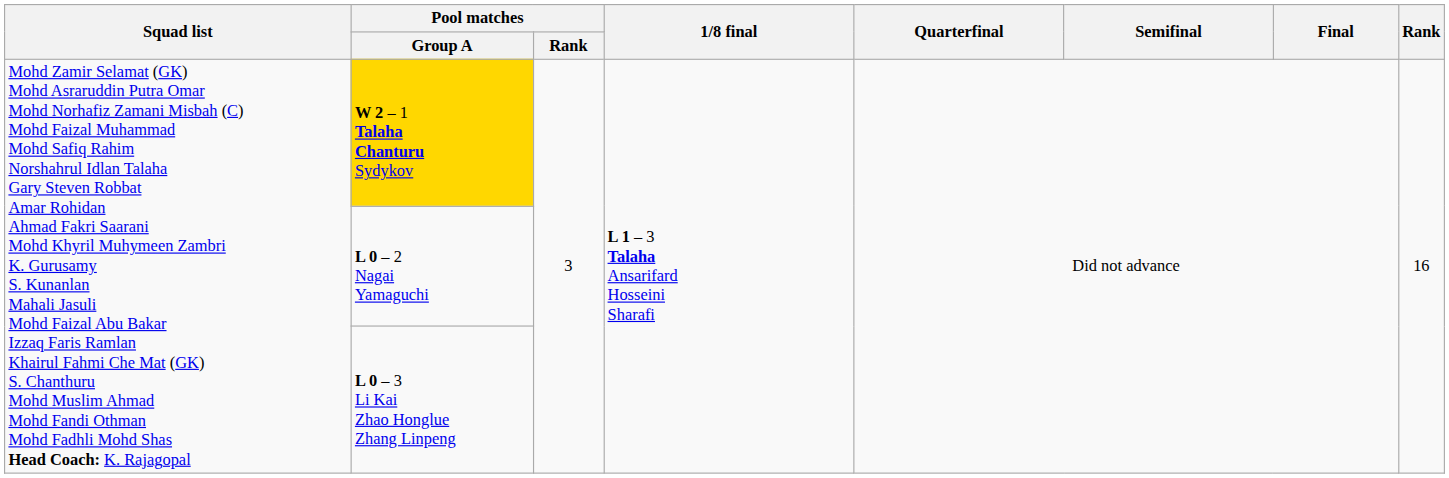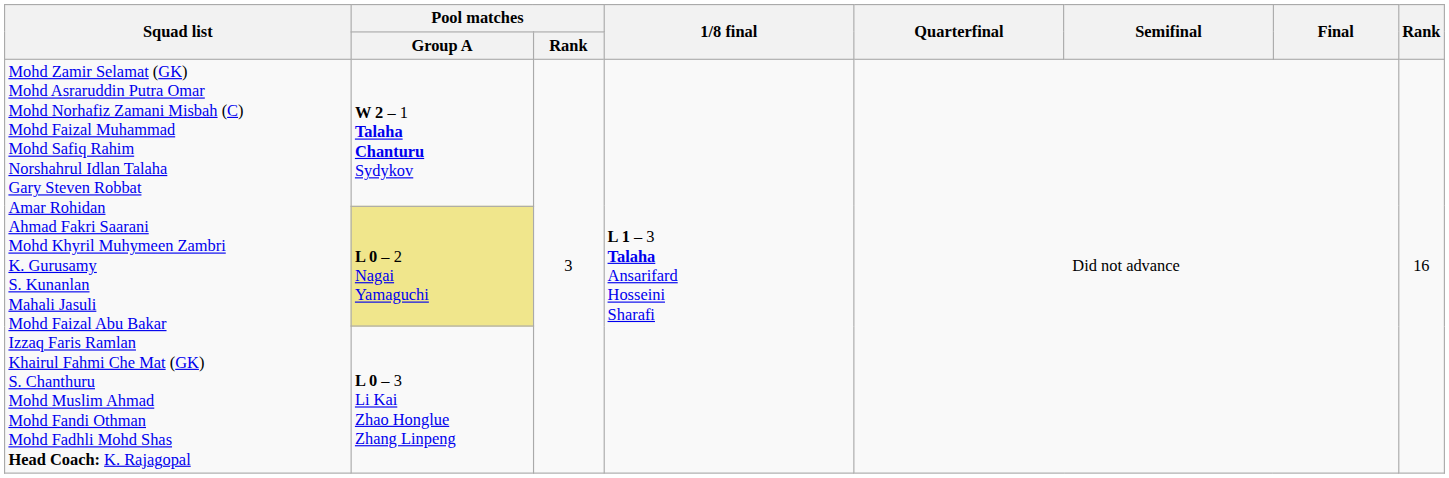(390, 142) gold background -> (390, 142) no background
(392, 276) no background -> (392, 276) khaki background
